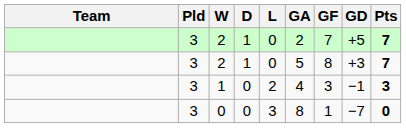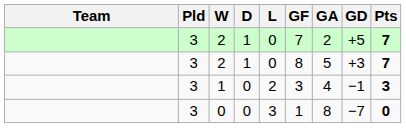columns swapped: (328, 16) <-> (300, 16)
